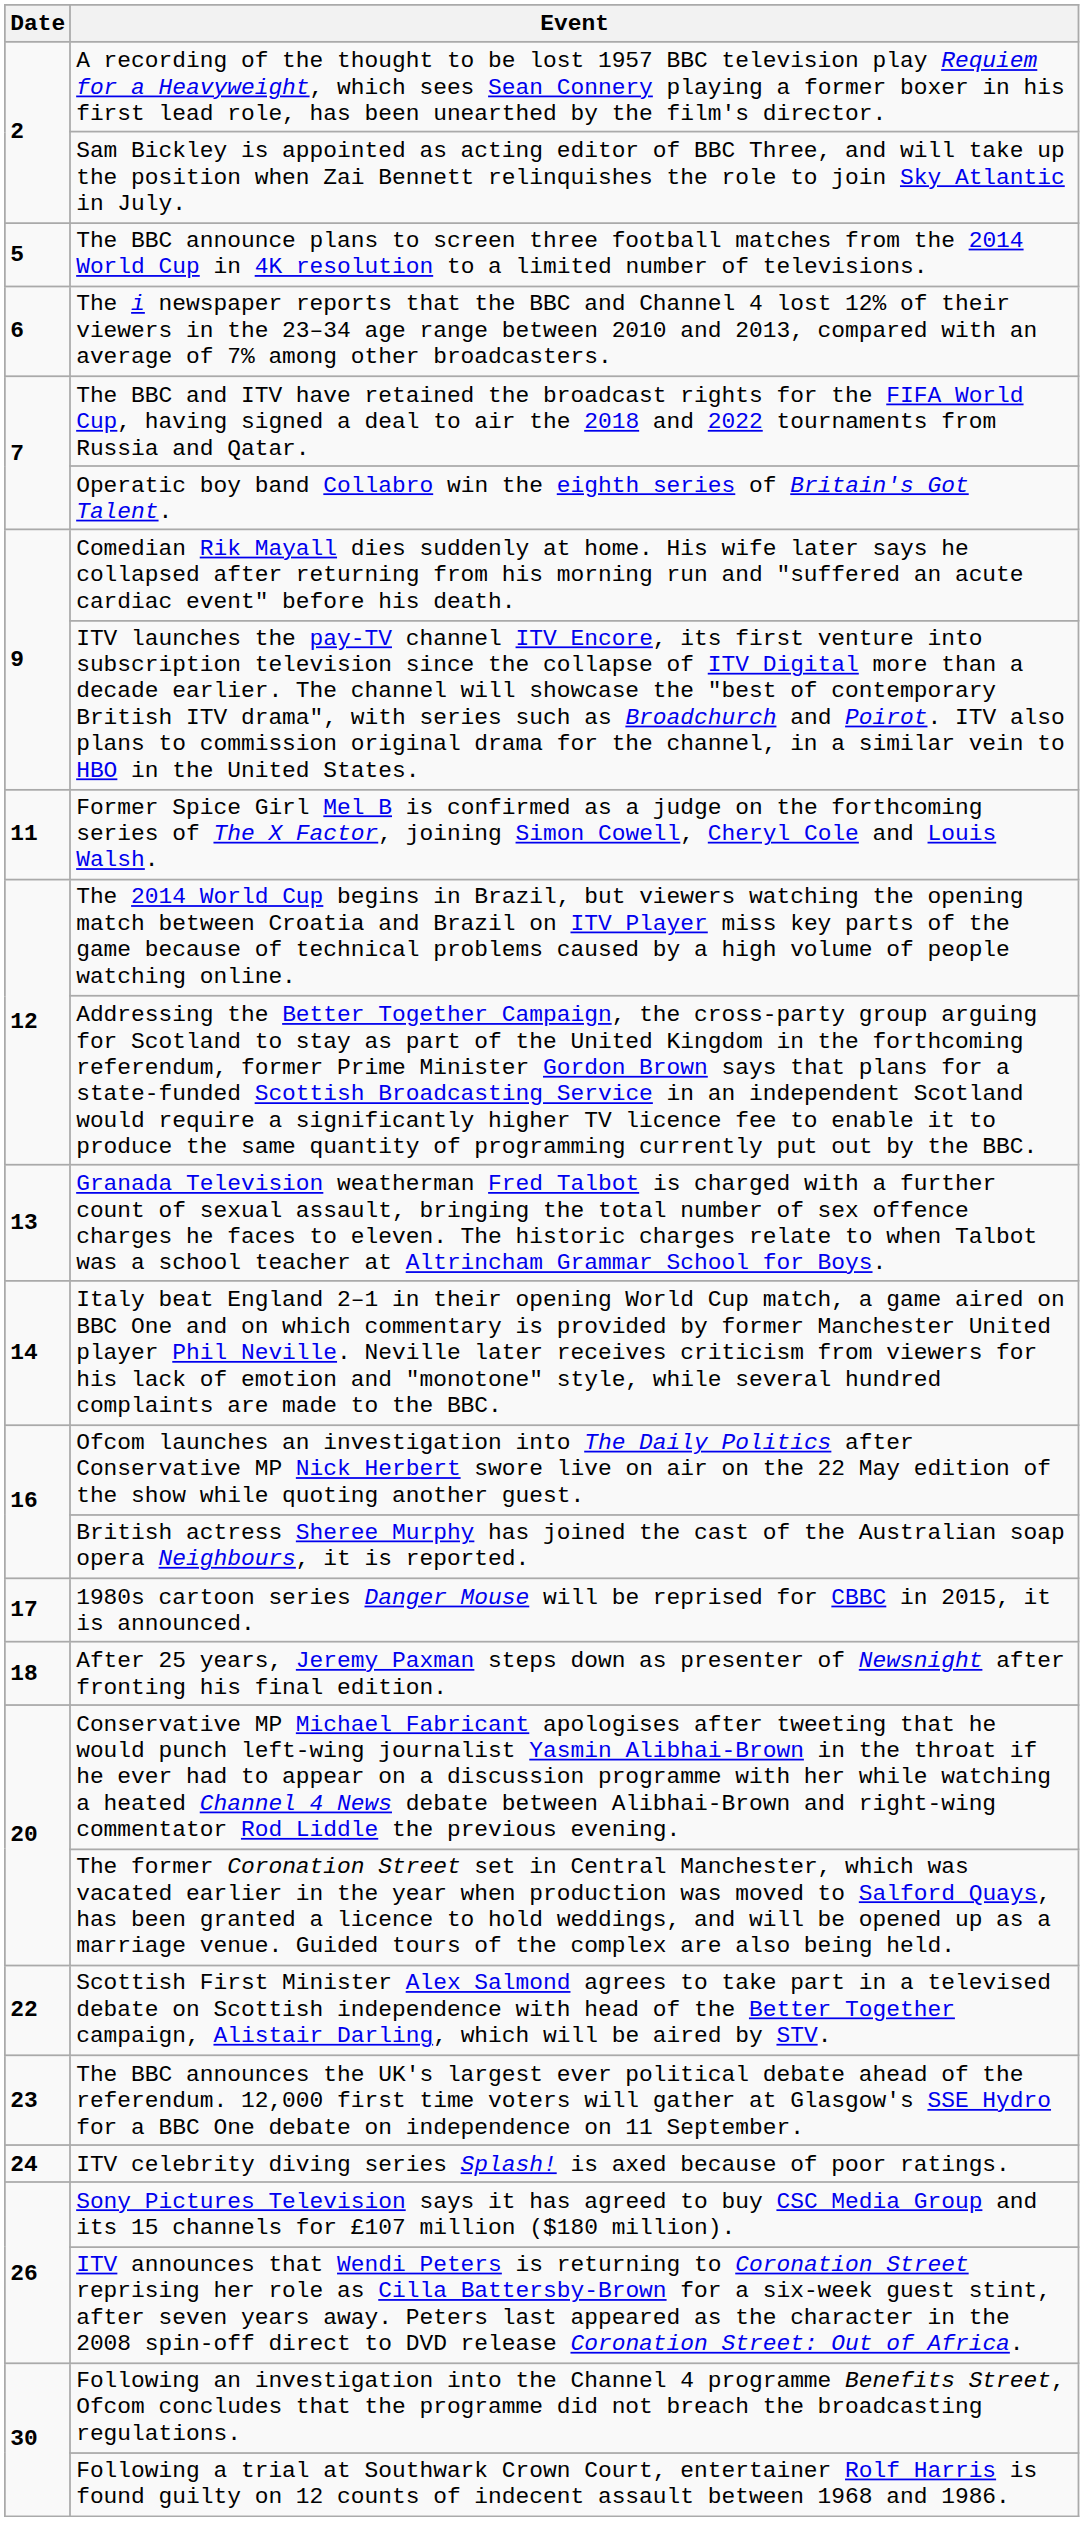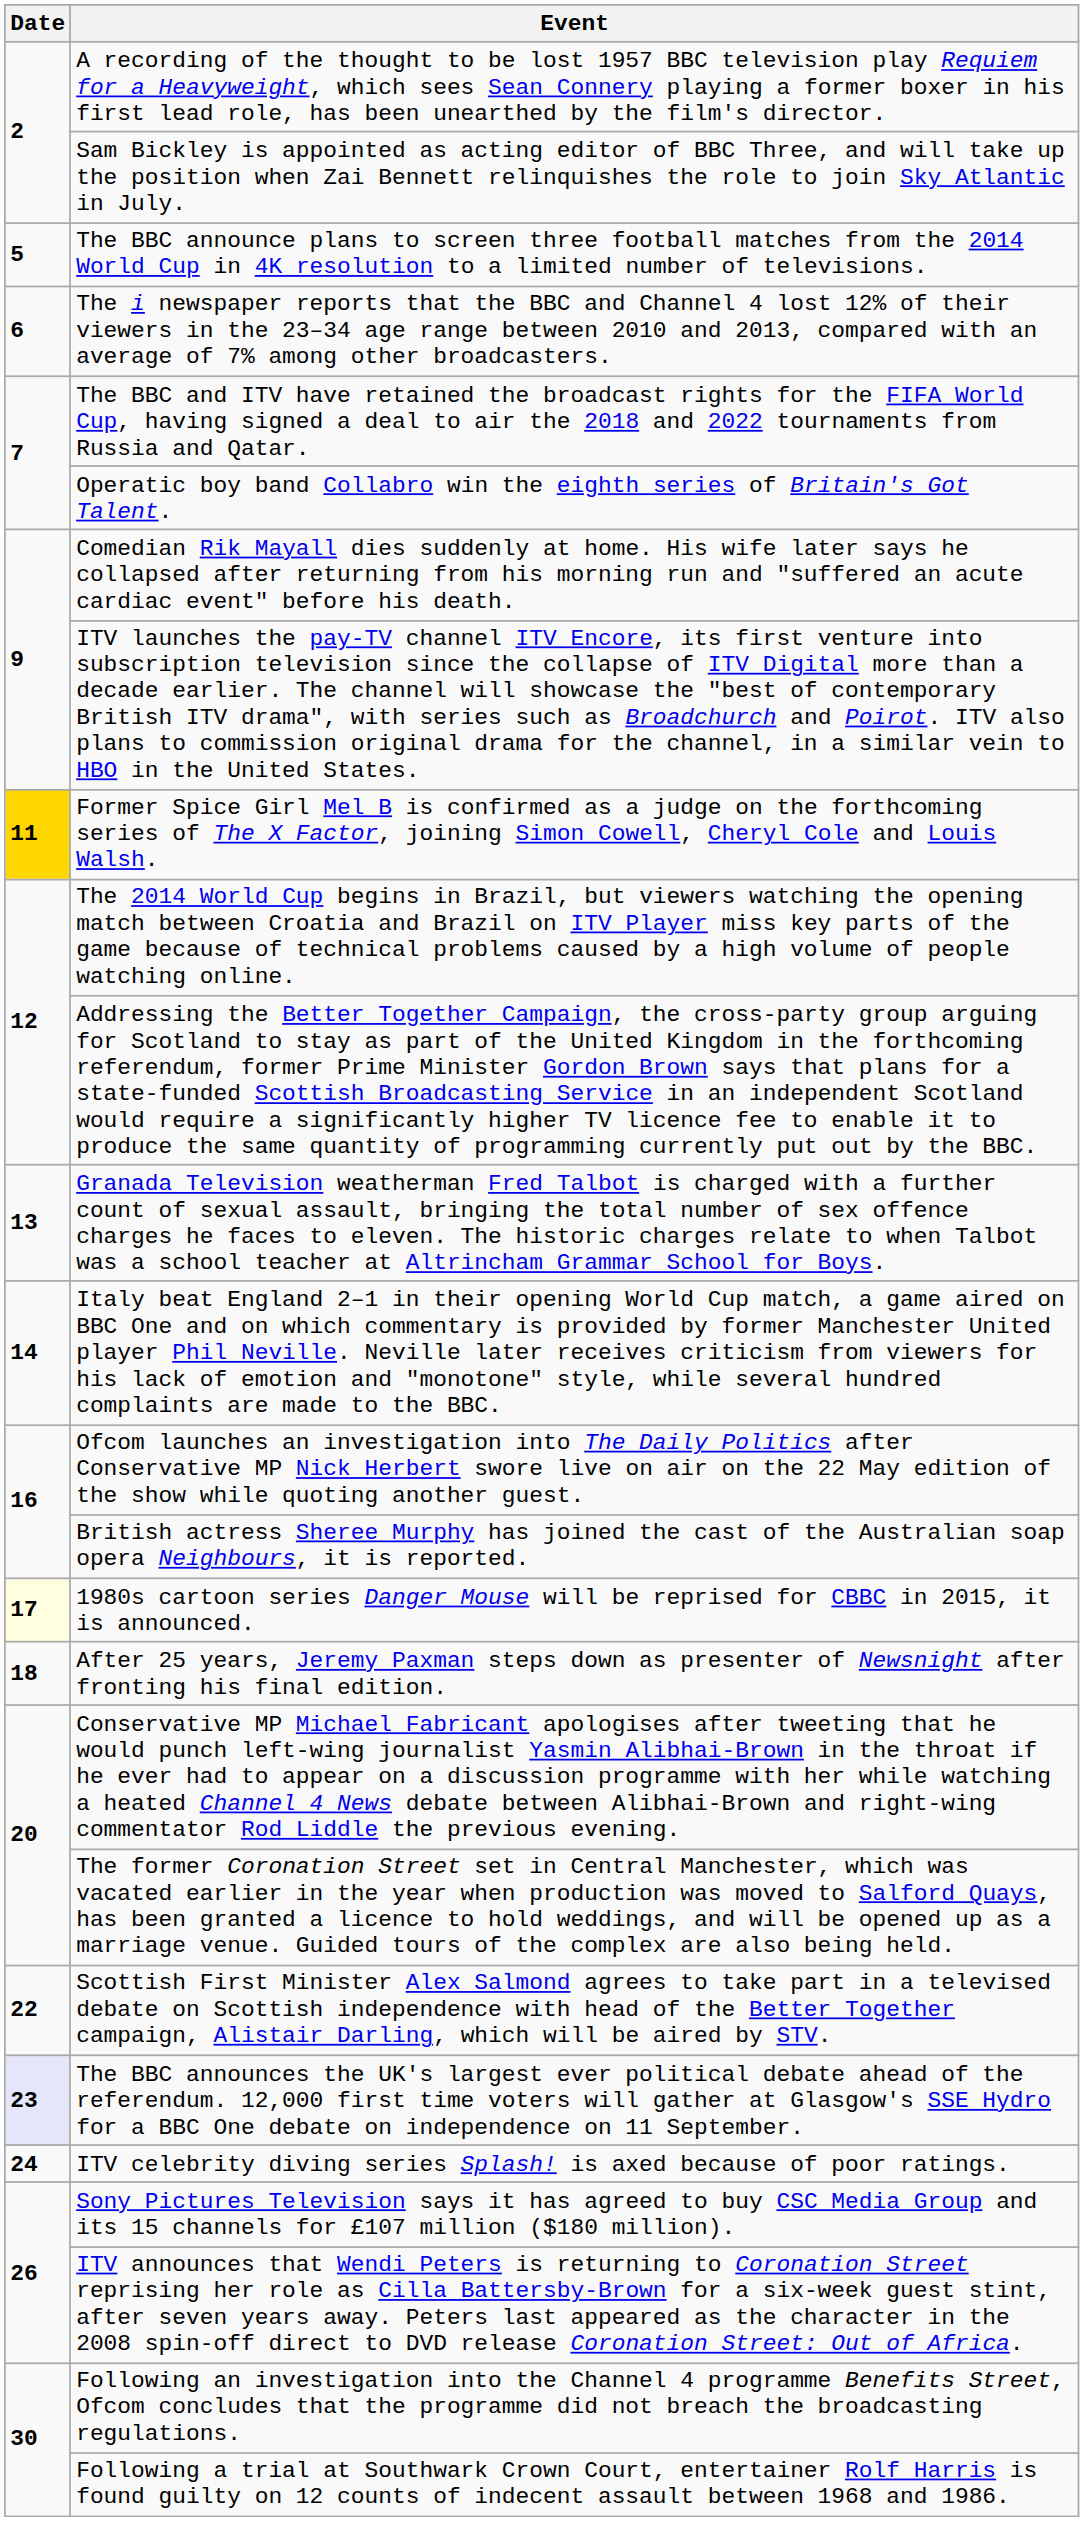(24, 834) no background -> (24, 834) gold background
(24, 1610) no background -> (24, 1610) lightyellow background
(24, 2100) no background -> (24, 2100) lavender background
